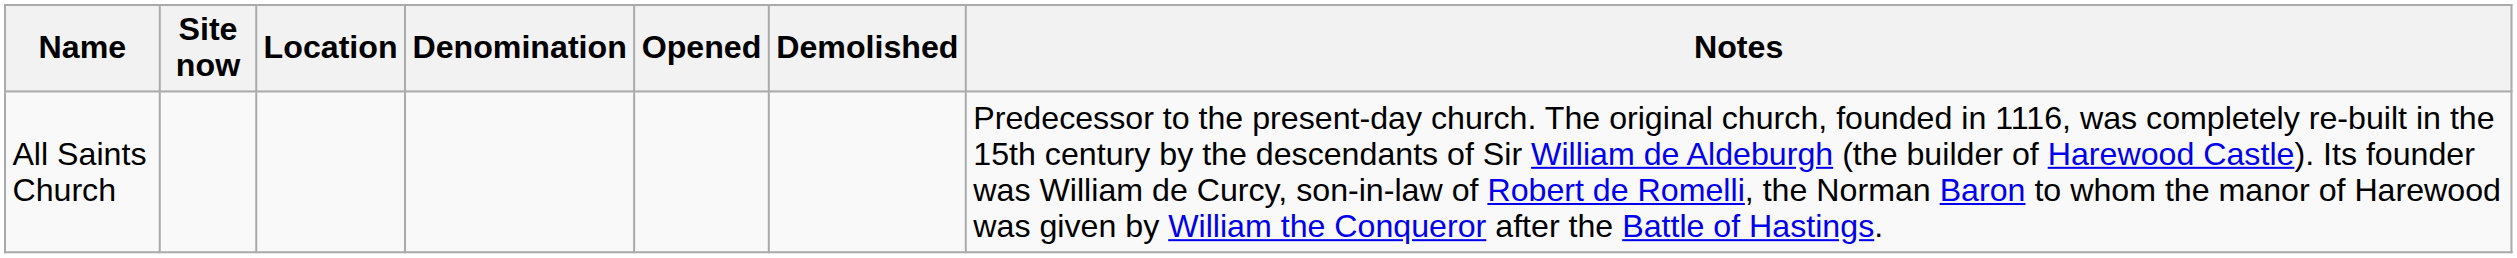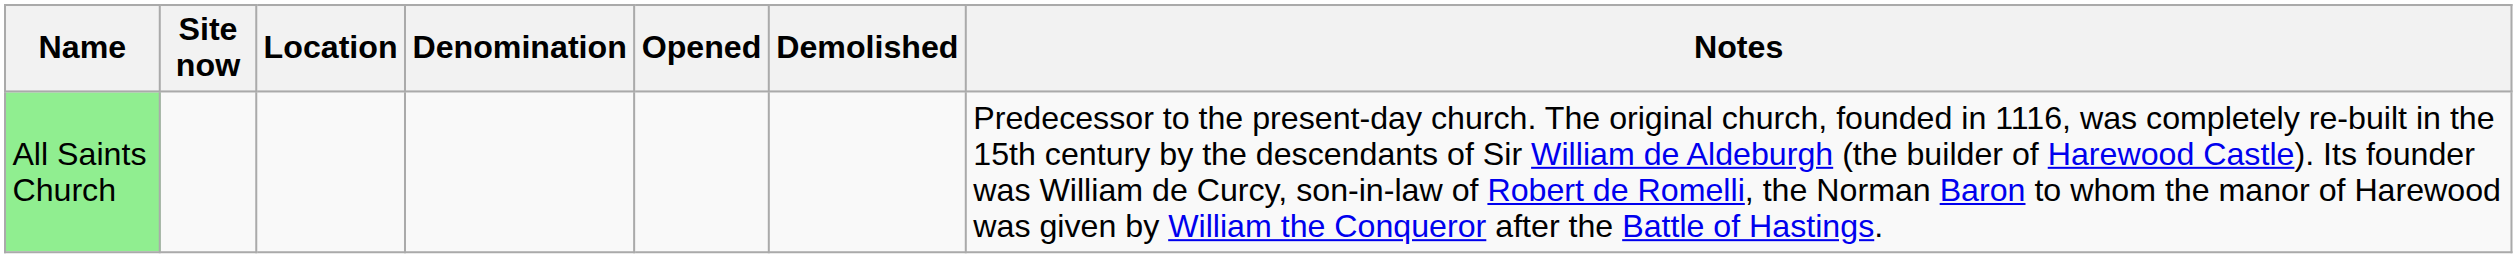(79, 171) no background -> (79, 171) lightgreen background
